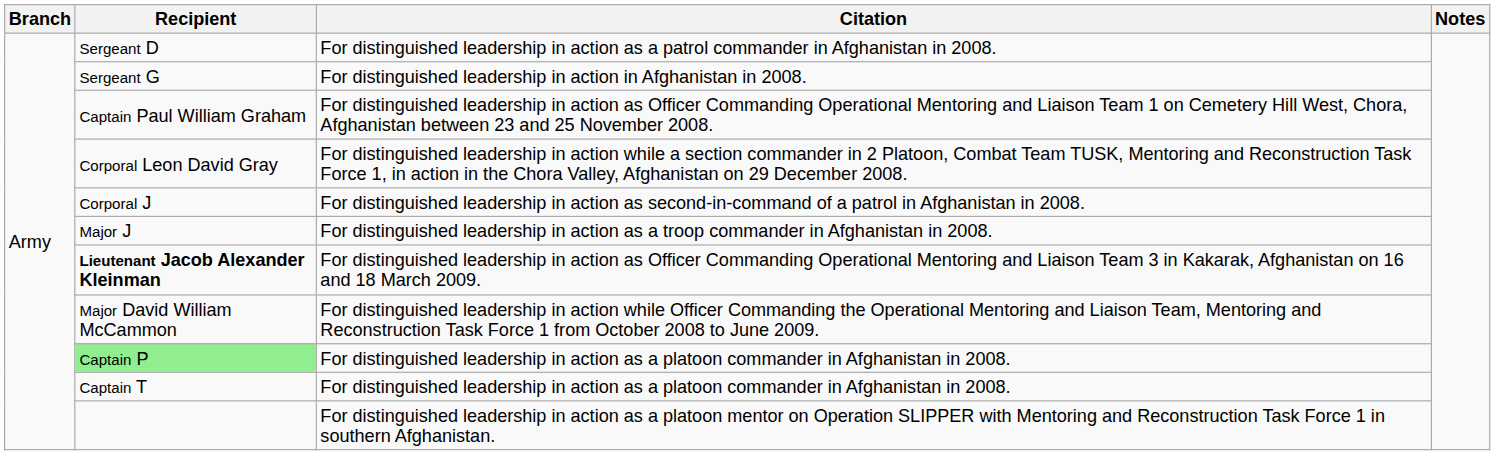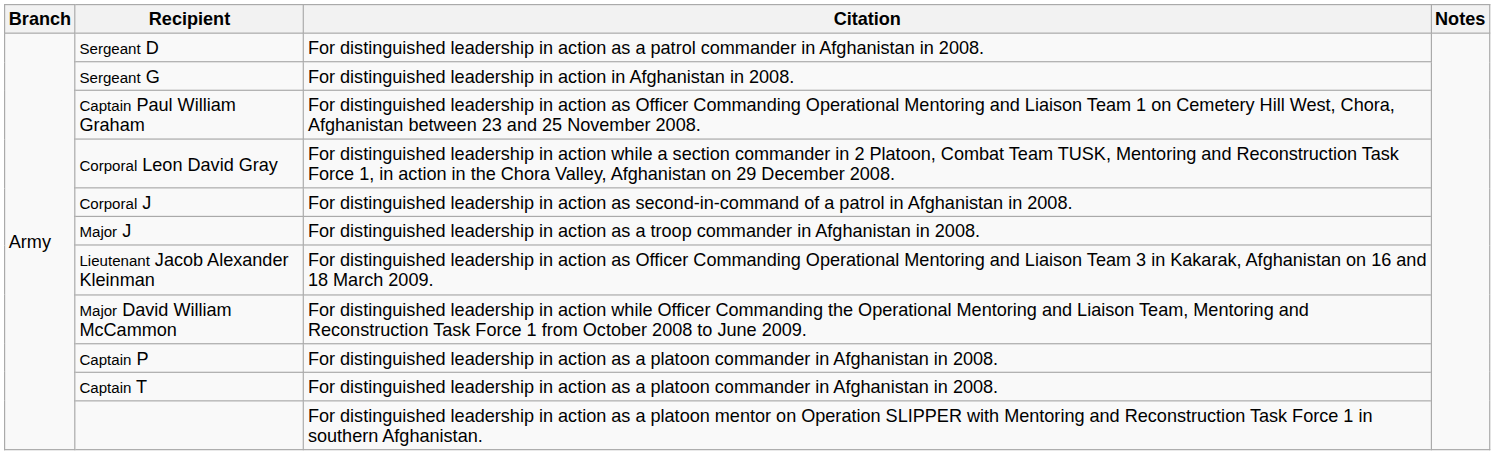(192, 270) bold -> (184, 270) normal
(114, 358) lightgreen background -> (114, 358) no background
